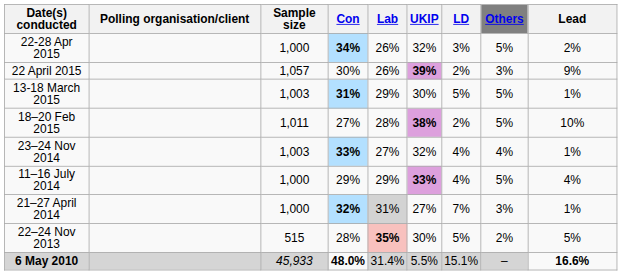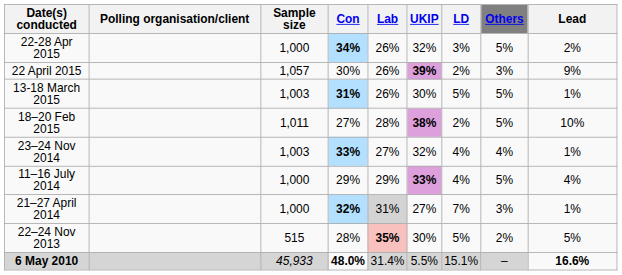(388, 94) 29% -> (388, 94) 26%
